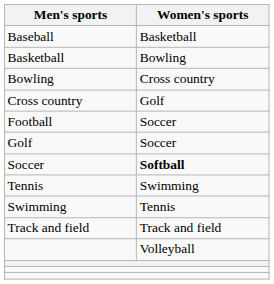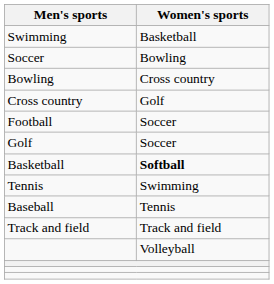(31, 36) Baseball -> (37, 36) Swimming
(36, 57) Basketball -> (26, 57) Soccer
(26, 164) Soccer -> (36, 164) Basketball
(37, 206) Swimming -> (31, 206) Baseball
